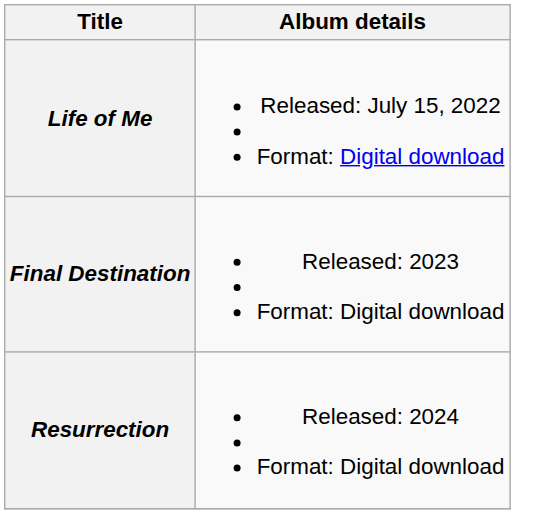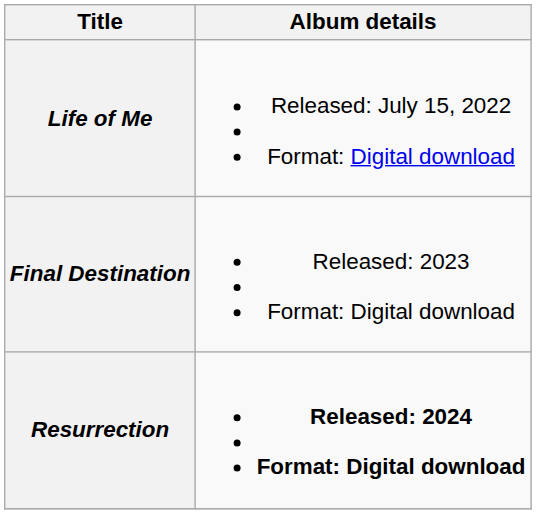(353, 443) normal -> (363, 443) bold
